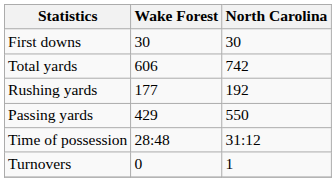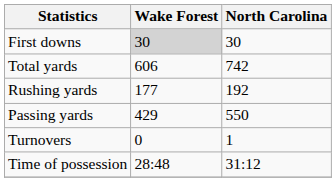(142, 41) no background -> (142, 41) lightgrey background
rows swapped: (40, 164) <-> (68, 139)
